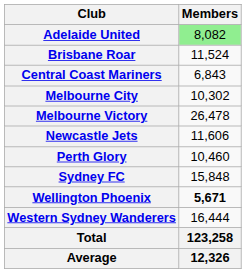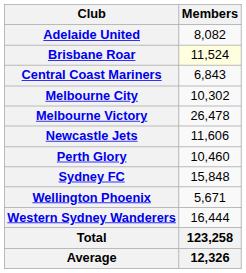(210, 34) lightgreen background -> (210, 34) no background
(210, 55) no background -> (210, 55) lightyellow background
(210, 197) bold -> (210, 197) normal
